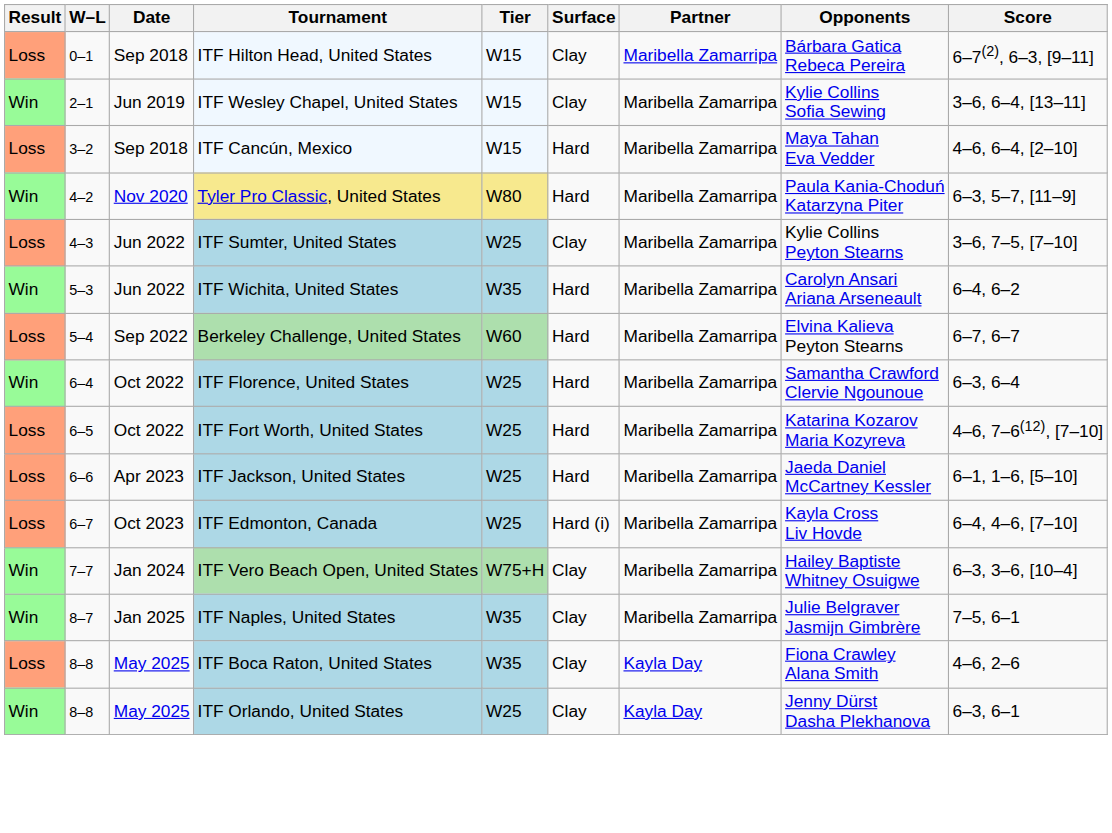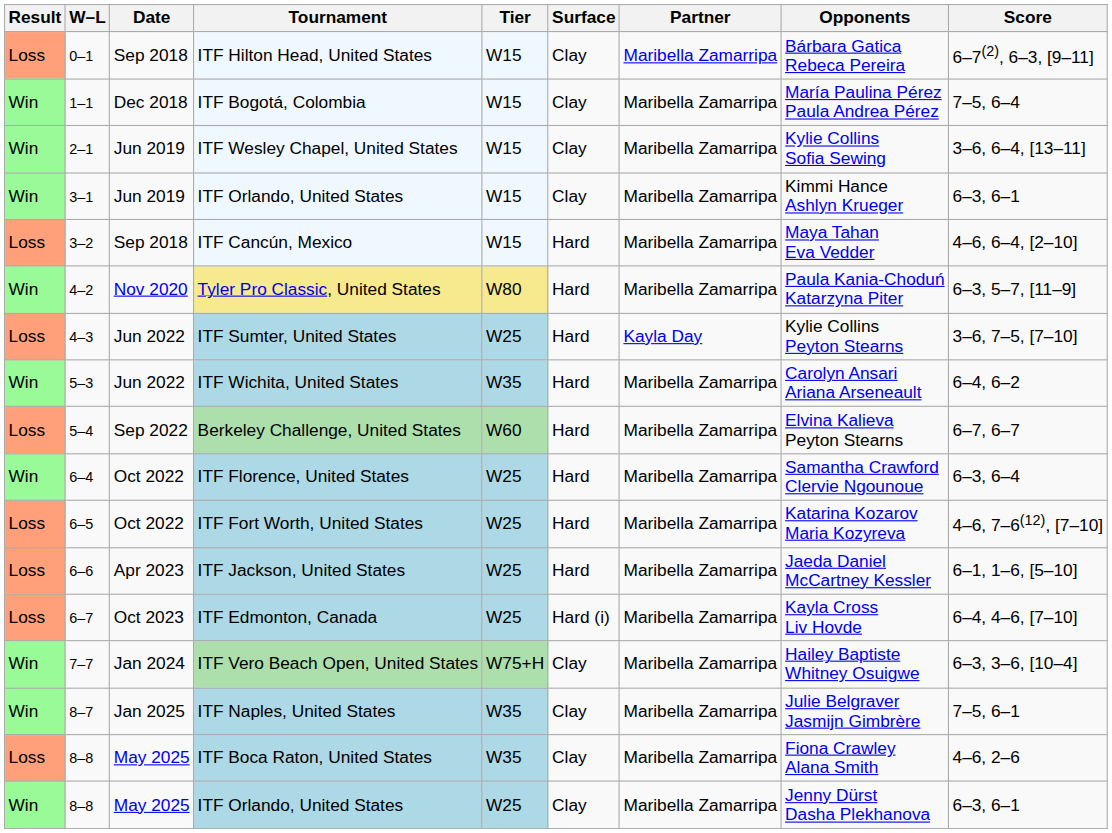+ row: (81, 103)
+ row: (81, 196)
(569, 242) Clay -> (571, 336) Hard
(700, 242) Maribella Zamarripa -> (663, 336) Kayla Day
(663, 664) Kayla Day -> (700, 758) Maribella Zamarripa
(663, 711) Kayla Day -> (700, 804) Maribella Zamarripa
